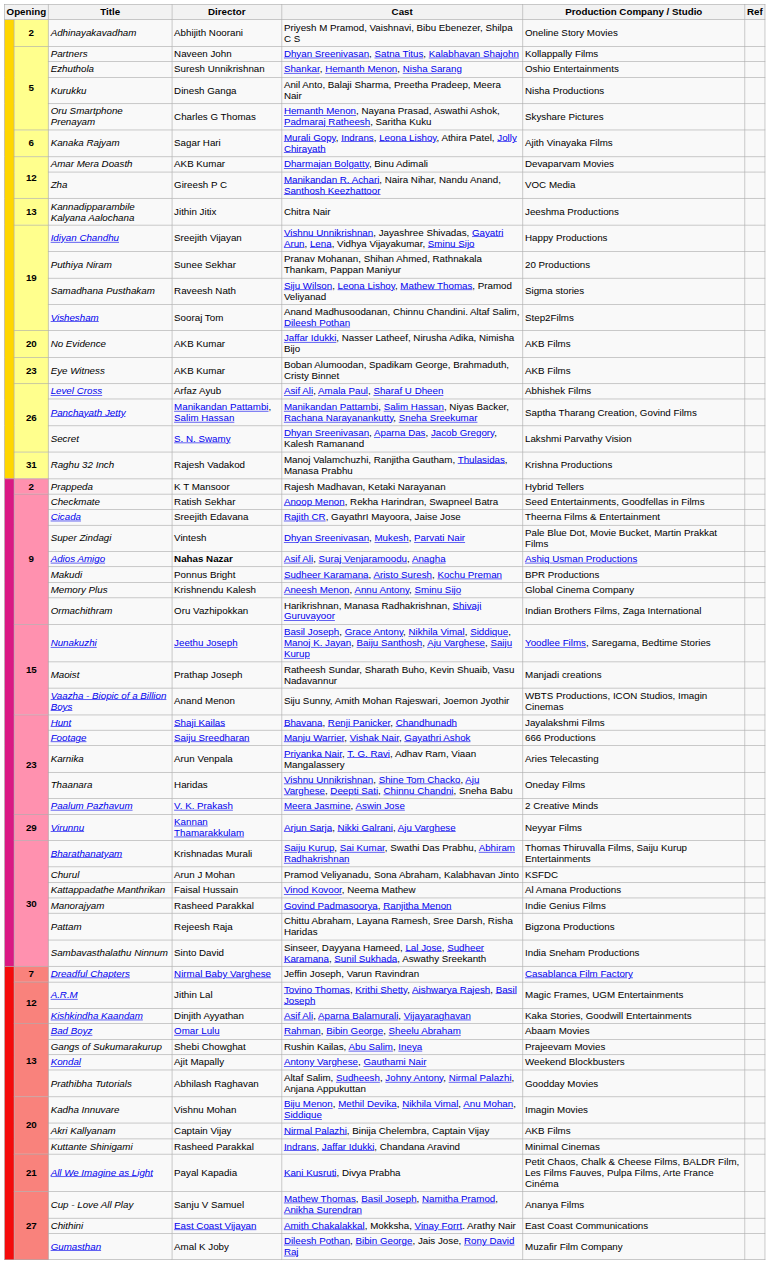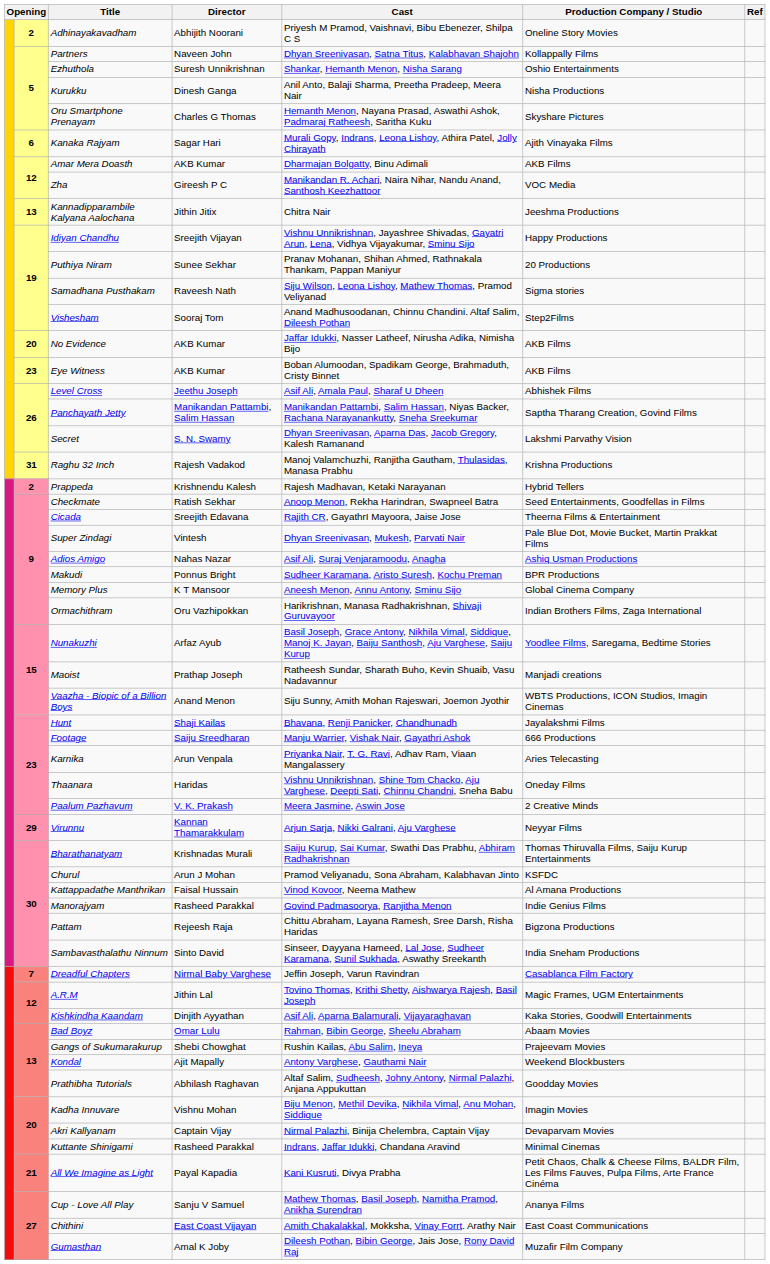(569, 164) Devaparvam Movies -> (548, 164) AKB Films
(198, 391) Arfaz Ayub -> (206, 391) Jeethu Joseph
(202, 486) K T Mansoor -> (215, 486) Krishnendu Kalesh
(203, 559) bold -> (203, 559) normal
(215, 590) Krishnendu Kalesh -> (202, 590) K T Mansoor
(206, 643) Jeethu Joseph -> (198, 643) Arfaz Ayub
(548, 1131) AKB Films -> (569, 1131) Devaparvam Movies
